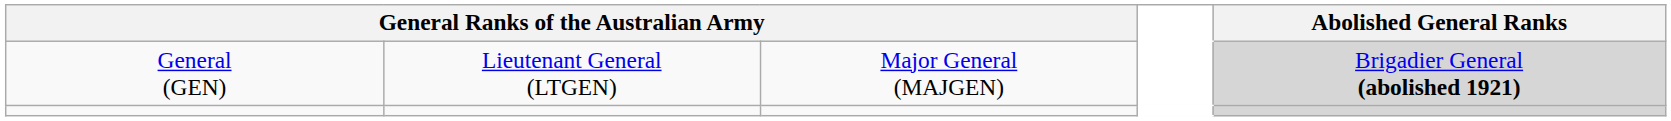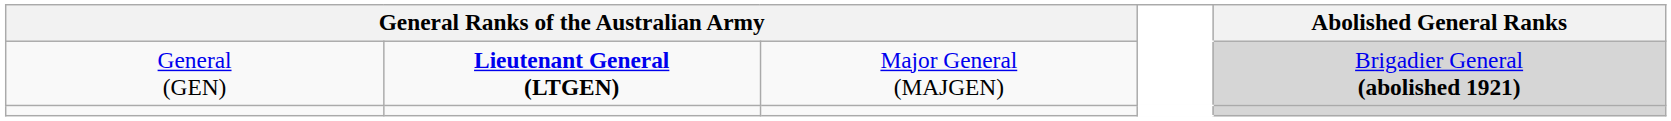(572, 73) normal -> (572, 73) bold
